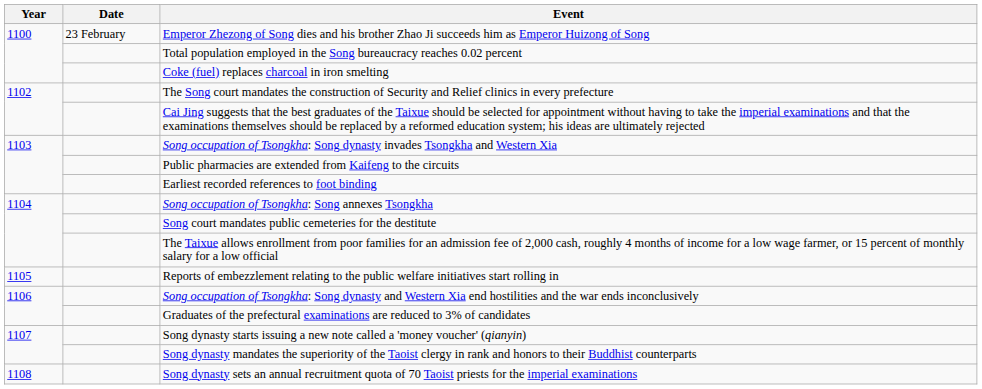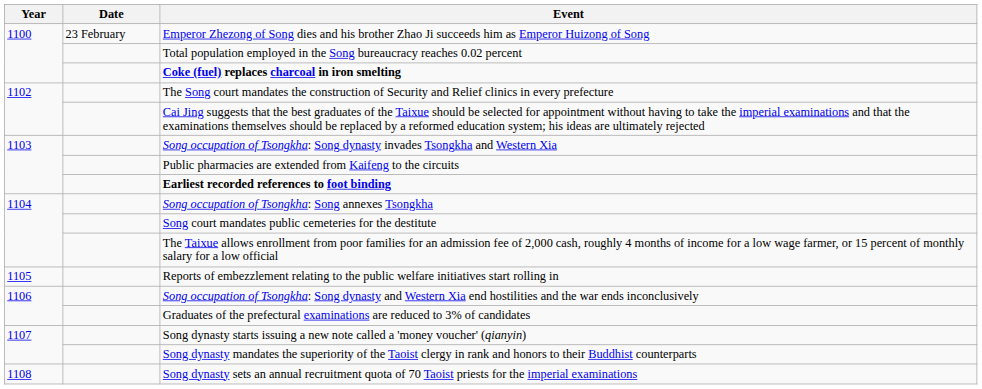(276, 72) normal -> (282, 72) bold
(270, 184) normal -> (277, 184) bold
